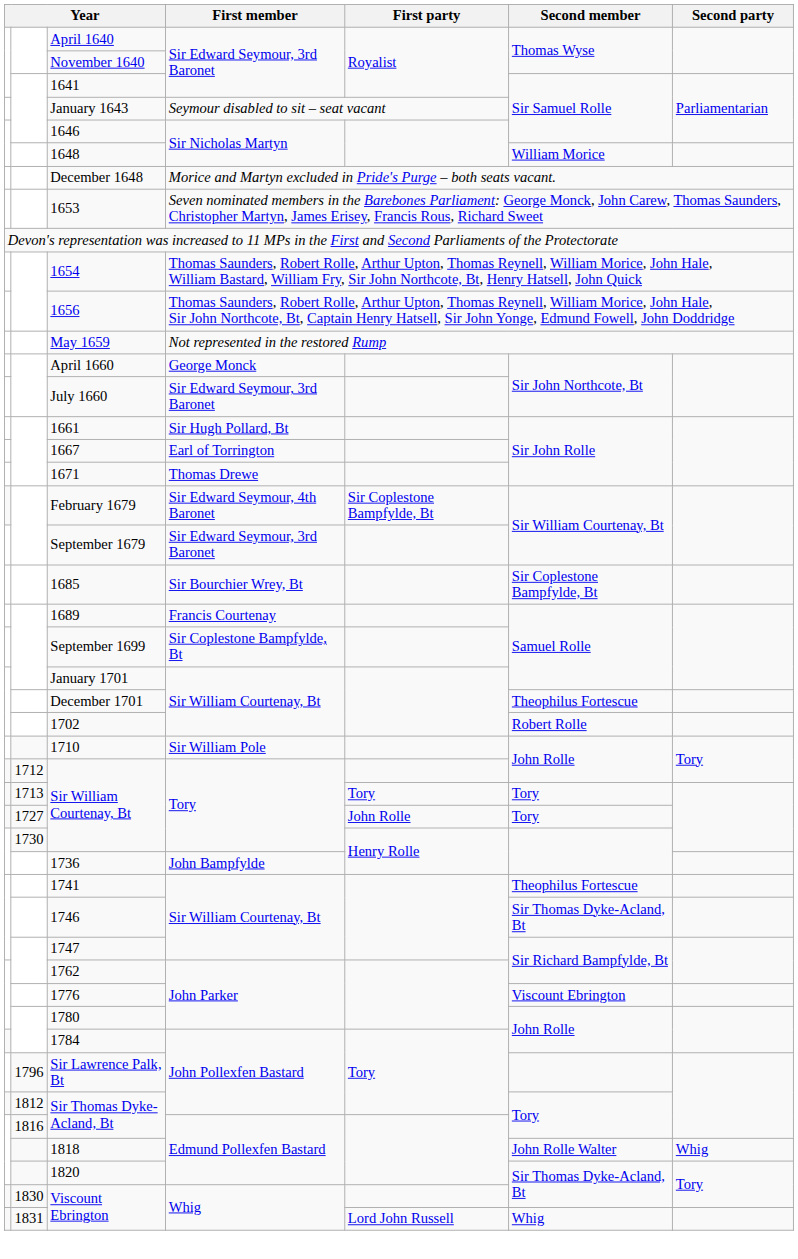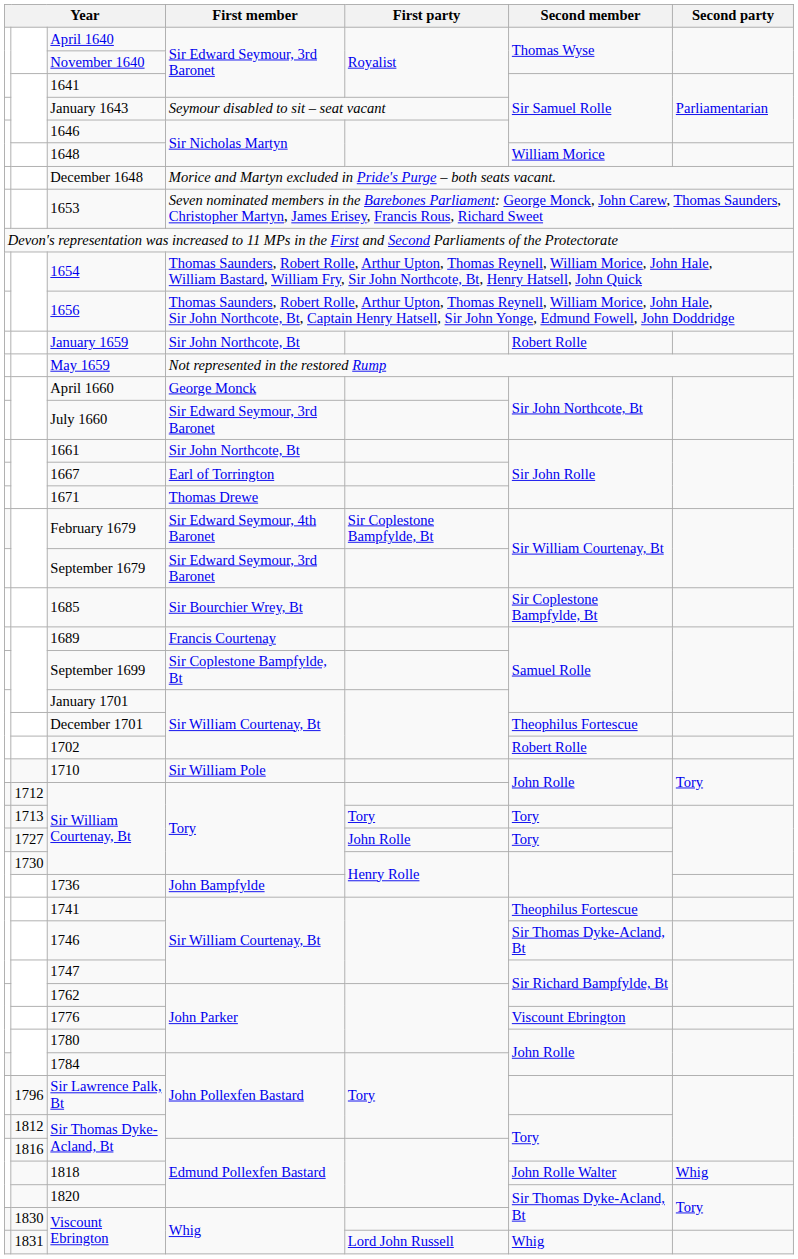+ row: (29, 342)
(229, 427) Sir Hugh Pollard, Bt -> (234, 451) Sir John Northcote, Bt
